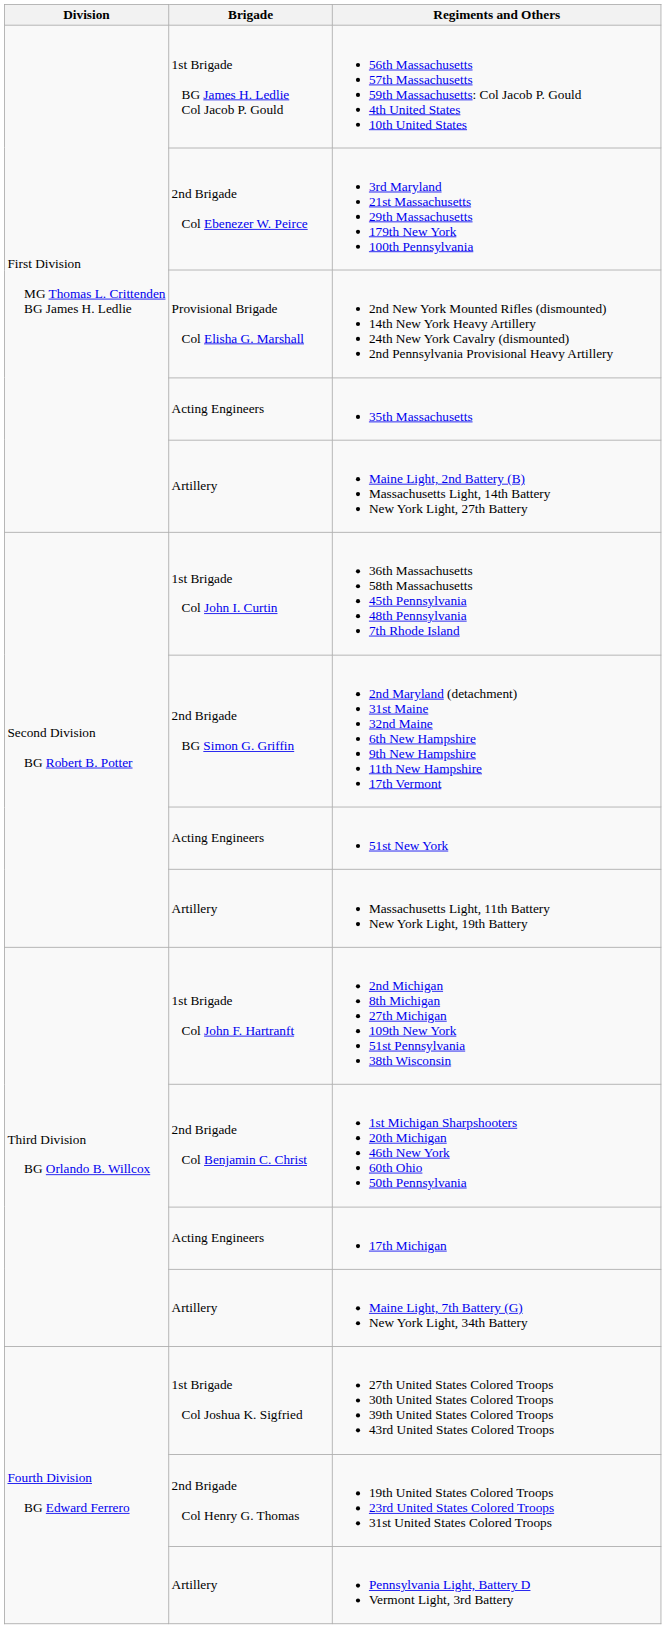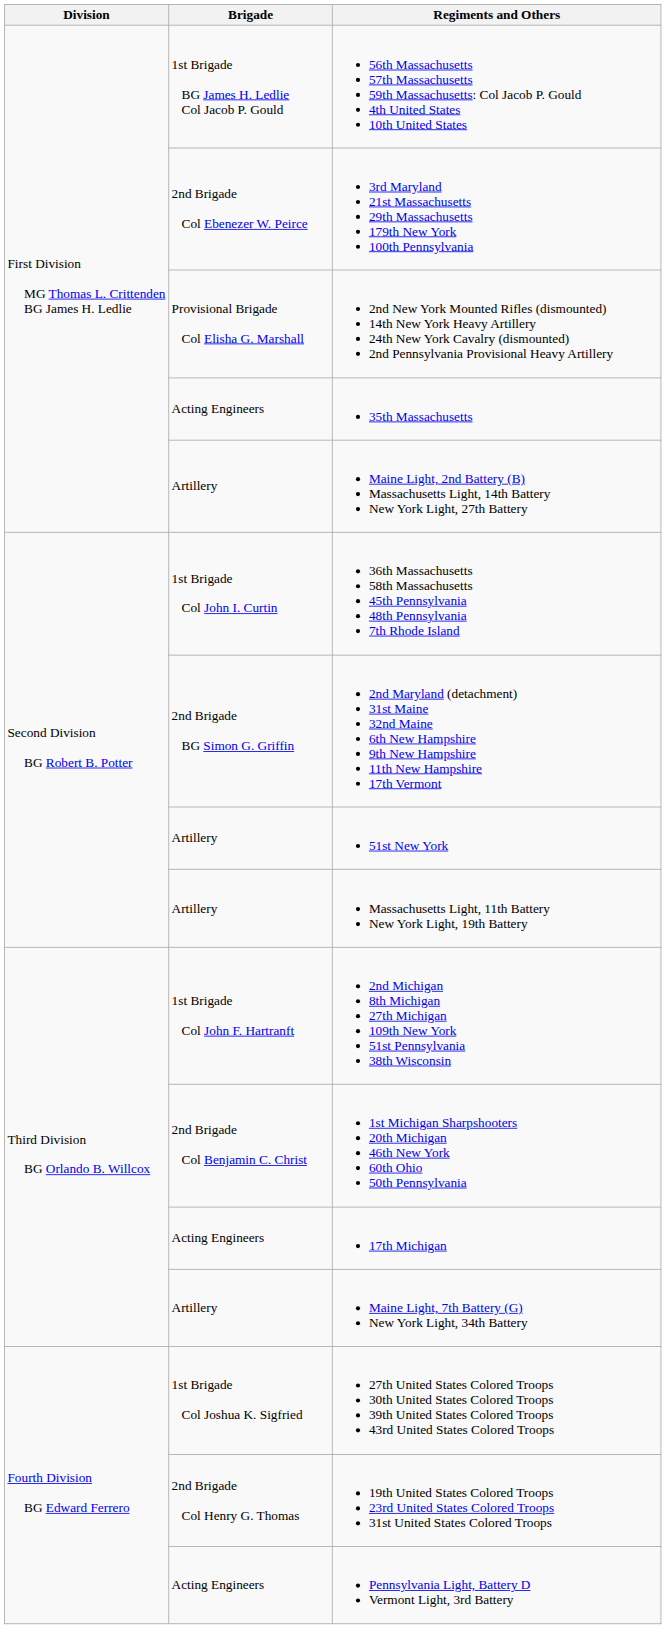(218, 838) Acting Engineers -> (194, 838) Artillery
(194, 1585) Artillery -> (218, 1585) Acting Engineers
